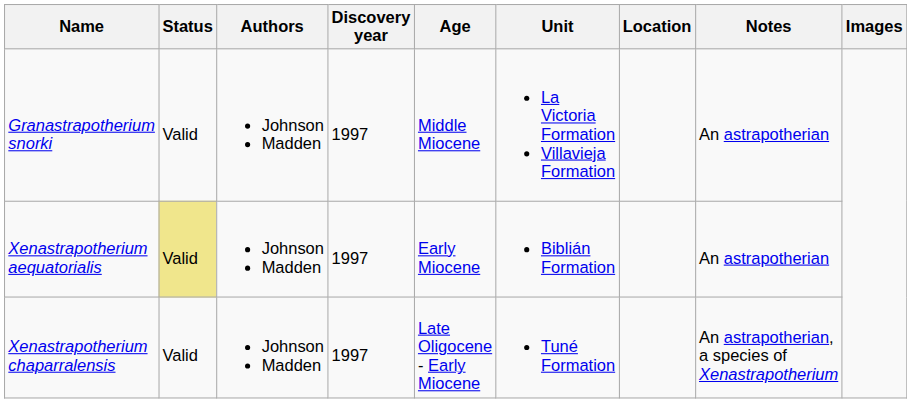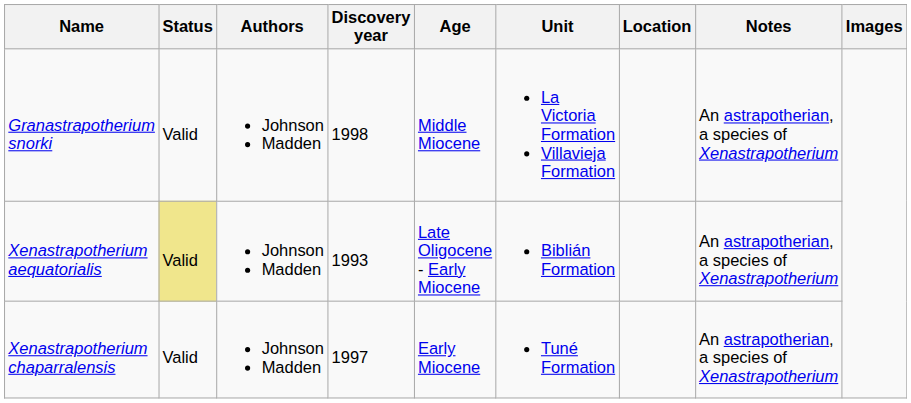(350, 134) 1997 -> (350, 134) 1998
(764, 134) An astrapotherian -> (769, 134) An astrapotherian, a species of Xenastrapotherium
(350, 258) 1997 -> (350, 260) 1993
(449, 258) Early Miocene -> (455, 260) Late Oligocene - Early Miocene
(764, 258) An astrapotherian -> (769, 260) An astrapotherian, a species of Xenastrapotherium
(455, 356) Late Oligocene - Early Miocene -> (449, 358) Early Miocene
